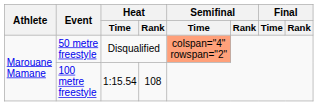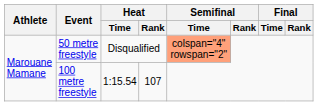(153, 82) 108 -> (153, 82) 107
